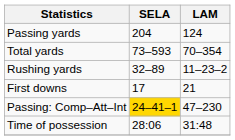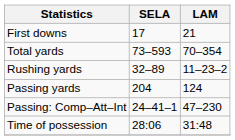rows swapped: (37, 88) <-> (44, 32)
(155, 107) gold background -> (155, 107) no background
